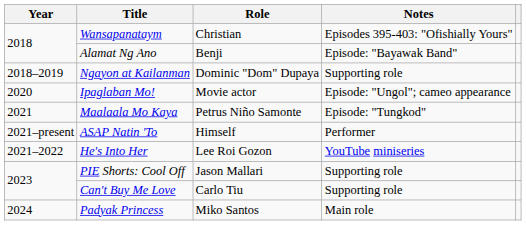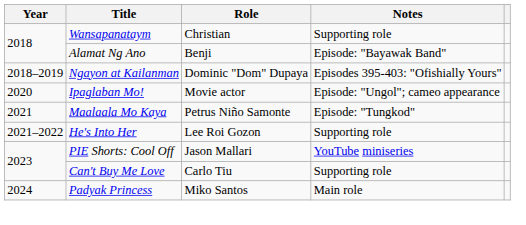(419, 34) Episodes 395-403: "Ofishially Yours" -> (353, 34) Supporting role
(364, 73) Supporting role -> (408, 73) Episodes 395-403: "Ofishially Yours"
- row: (119, 131)
(375, 151) YouTube miniseries -> (353, 131) Supporting role
(364, 171) Supporting role -> (364, 151) YouTube miniseries
